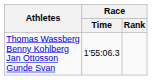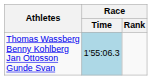(102, 54) no background -> (102, 54) lightblue background
